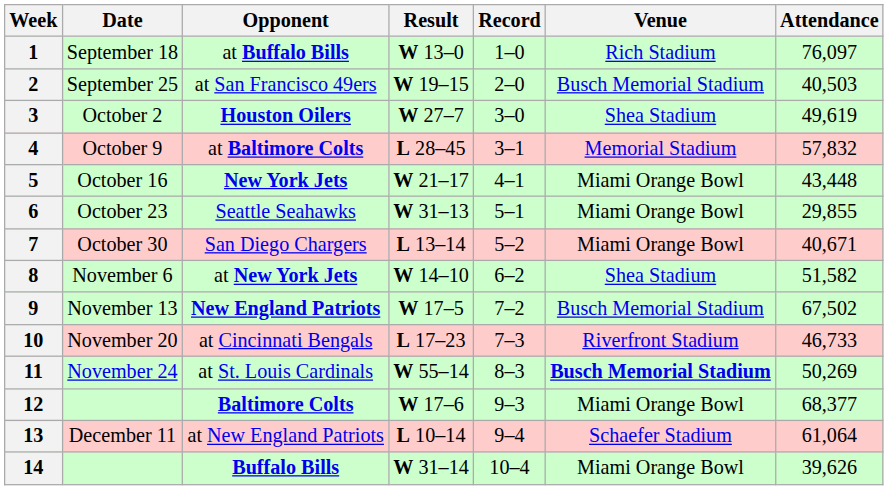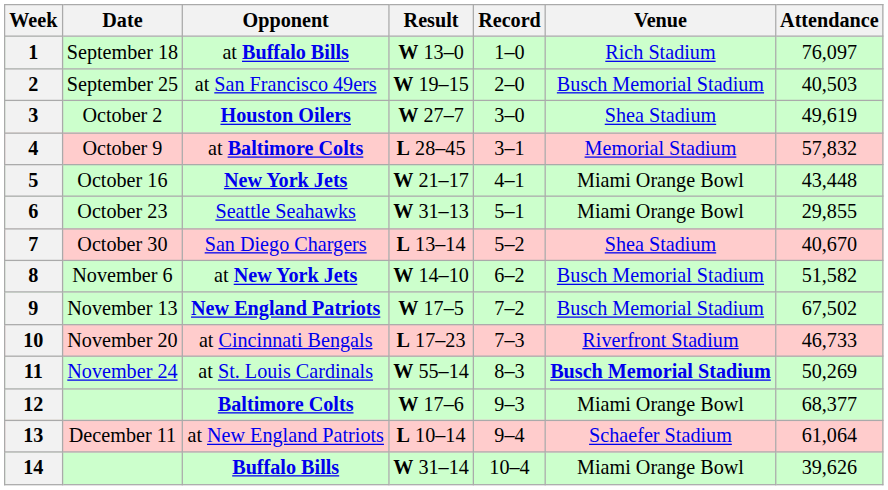(660, 244) Miami Orange Bowl -> (660, 244) Shea Stadium
(829, 244) 40,671 -> (829, 244) 40,670
(660, 276) Shea Stadium -> (660, 276) Busch Memorial Stadium
